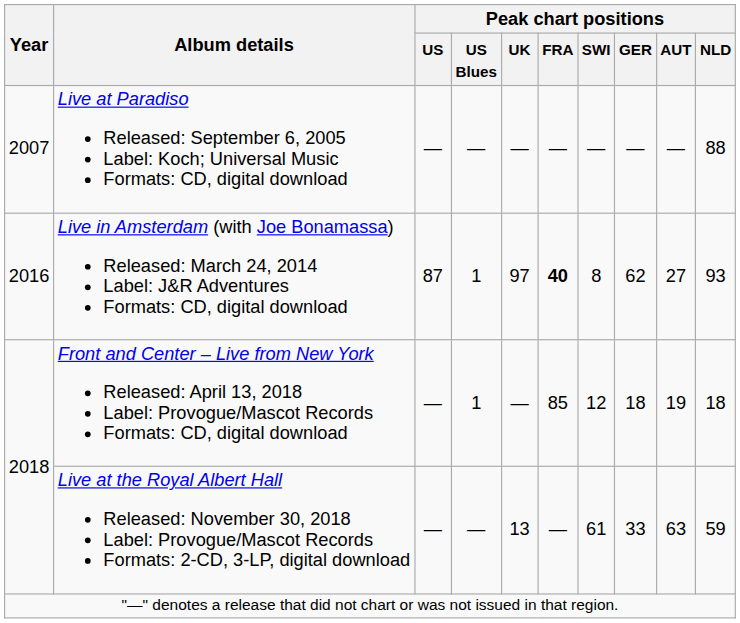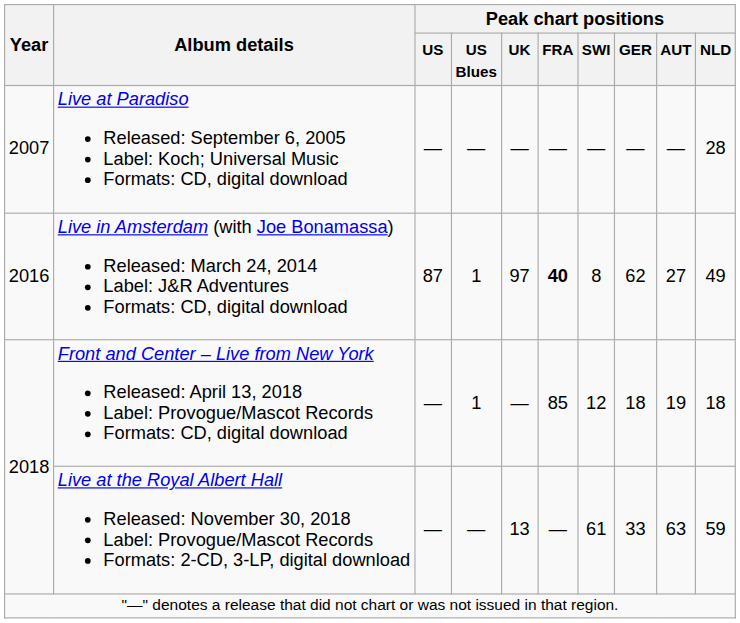(716, 149) 88 -> (716, 149) 28
(716, 276) 93 -> (716, 276) 49
